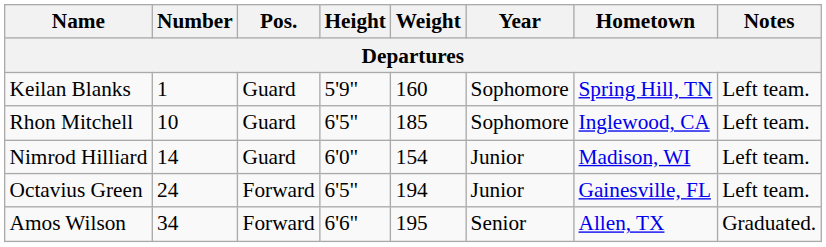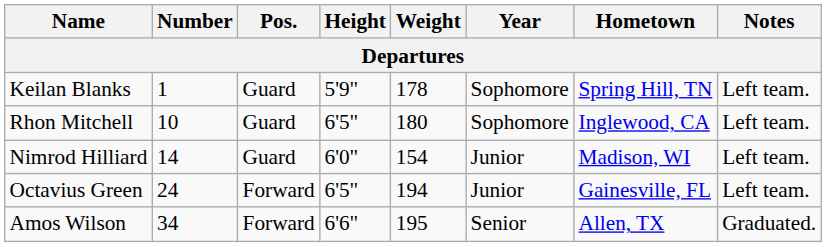(412, 88) 160 -> (412, 88) 178
(412, 122) 185 -> (412, 122) 180
